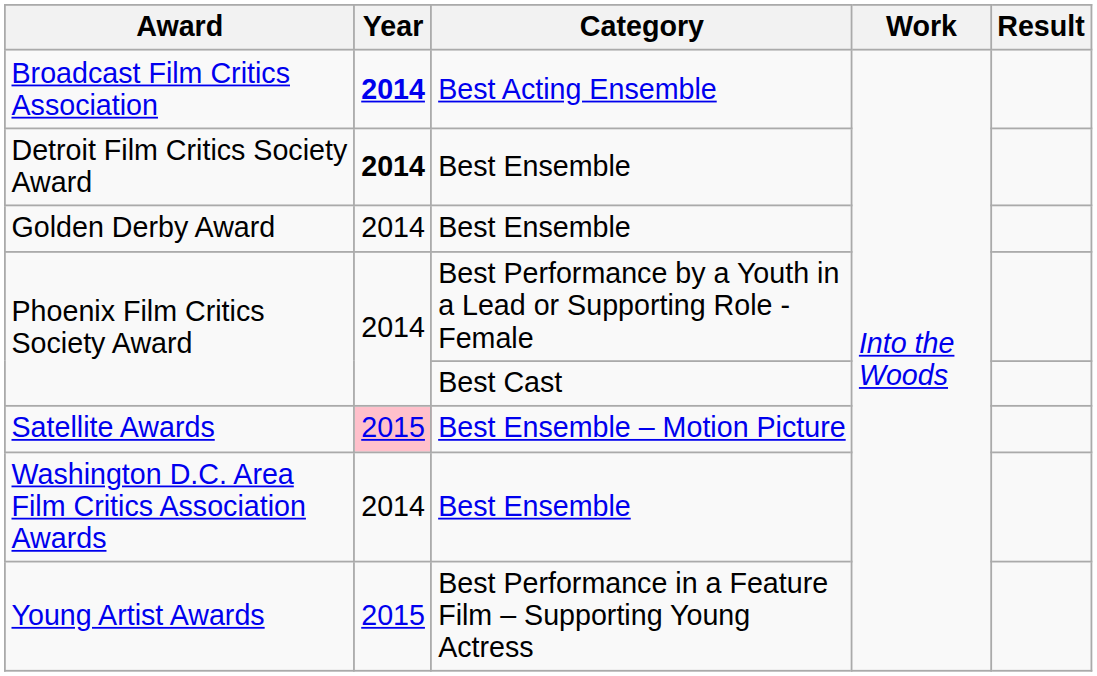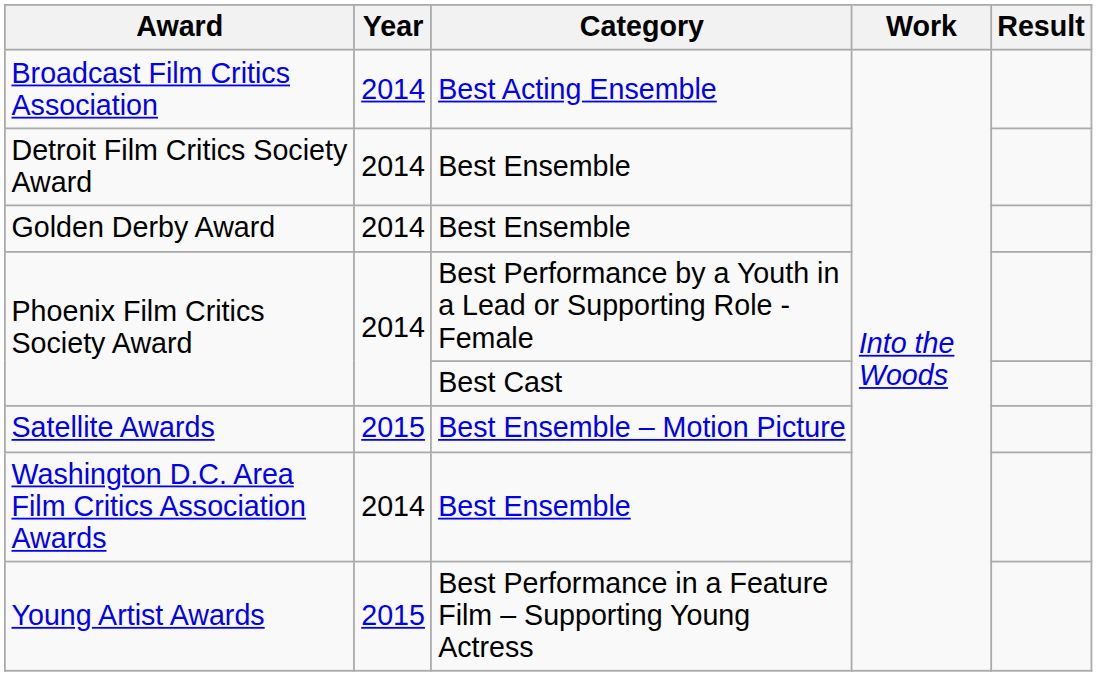(393, 88) bold -> (393, 88) normal
(393, 166) bold -> (393, 166) normal
(393, 428) pink background -> (393, 428) no background
